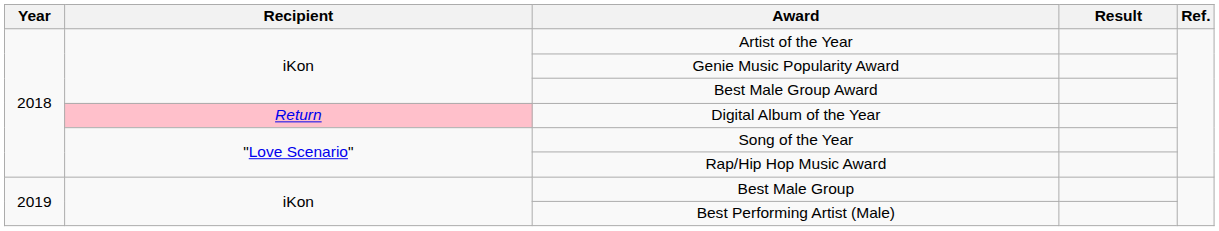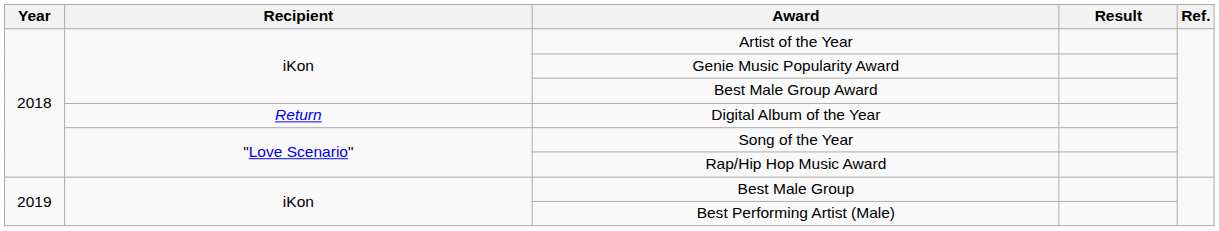(298, 115) pink background -> (298, 115) no background
